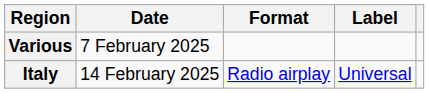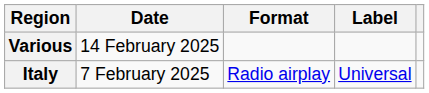(145, 46) 7 February 2025 -> (150, 46) 14 February 2025
(150, 74) 14 February 2025 -> (145, 74) 7 February 2025
